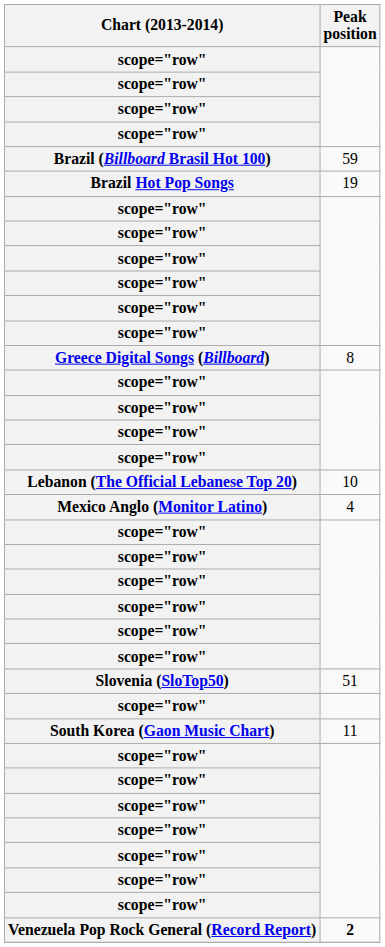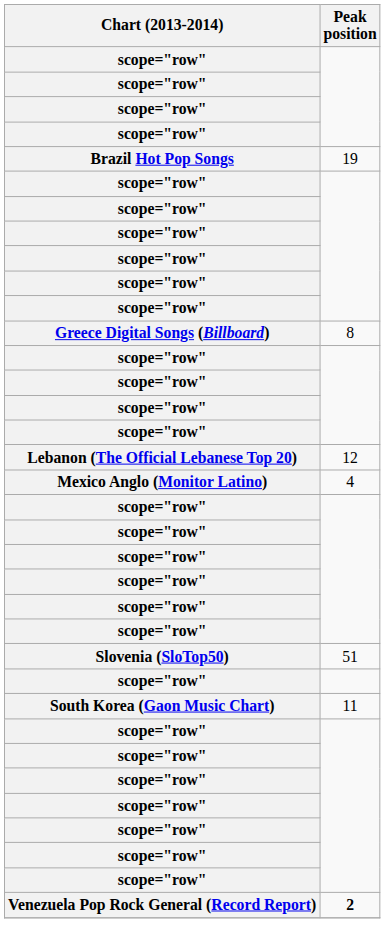- row: (162, 158)
(350, 482) 10 -> (350, 457) 12
